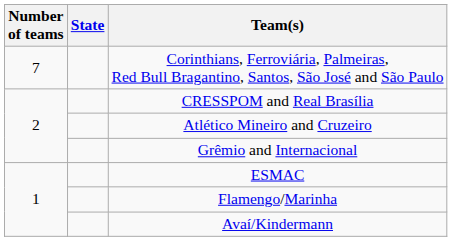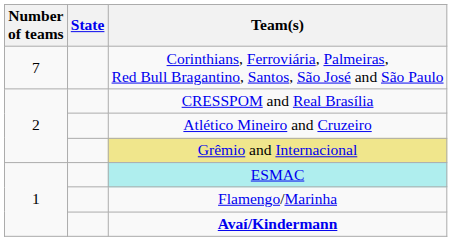(278, 150) no background -> (278, 150) khaki background
(278, 174) no background -> (278, 174) paleturquoise background
(278, 224) normal -> (278, 224) bold
